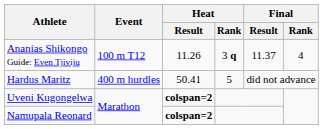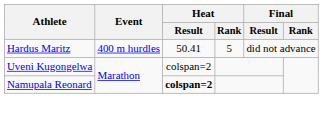- row: (47, 55)
(189, 98) bold -> (189, 67) normal
